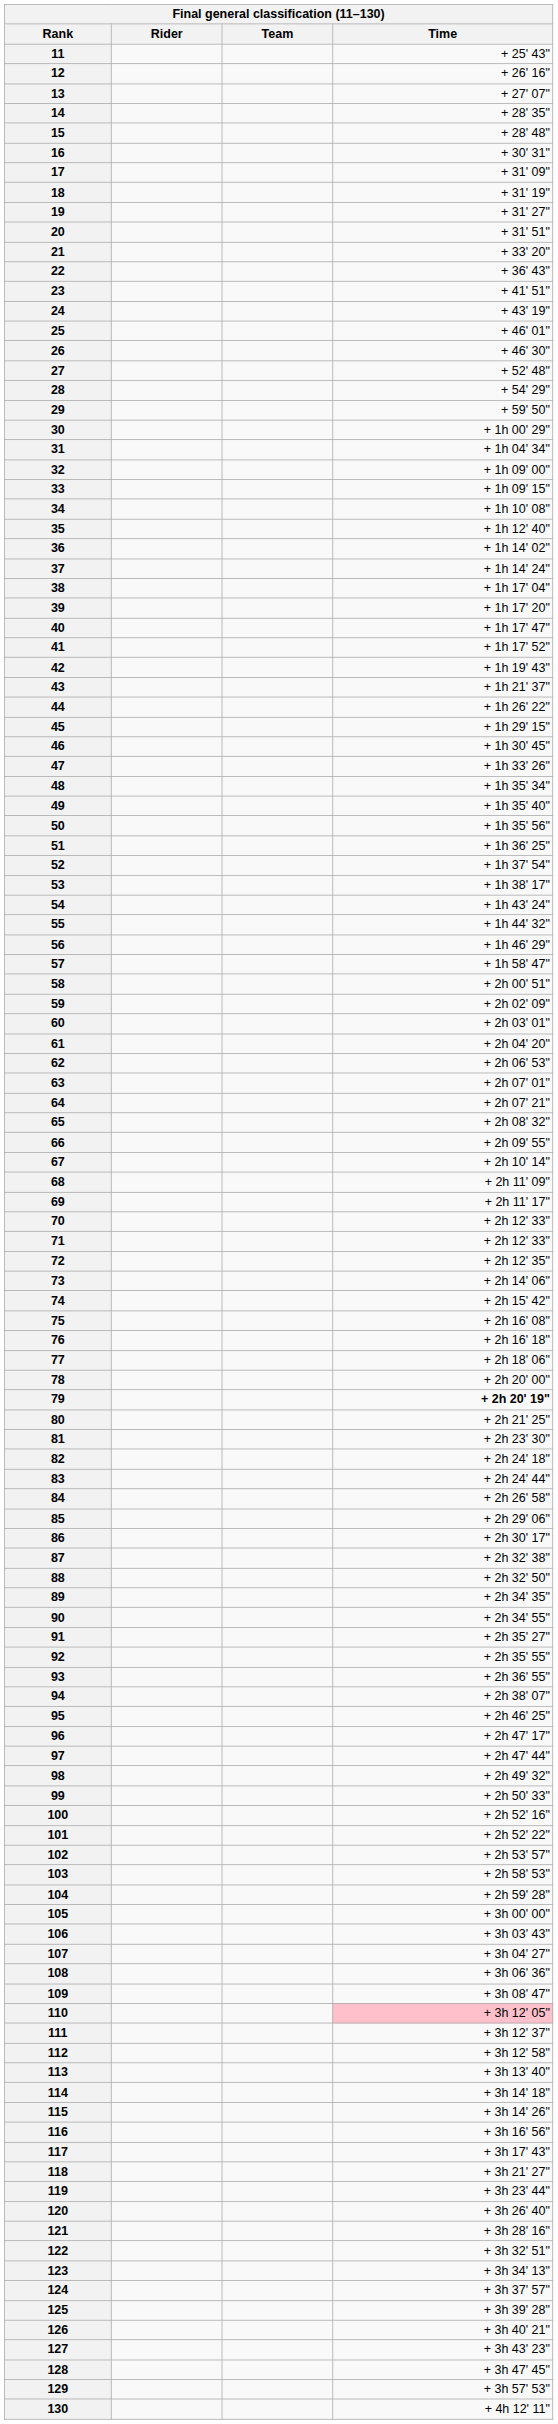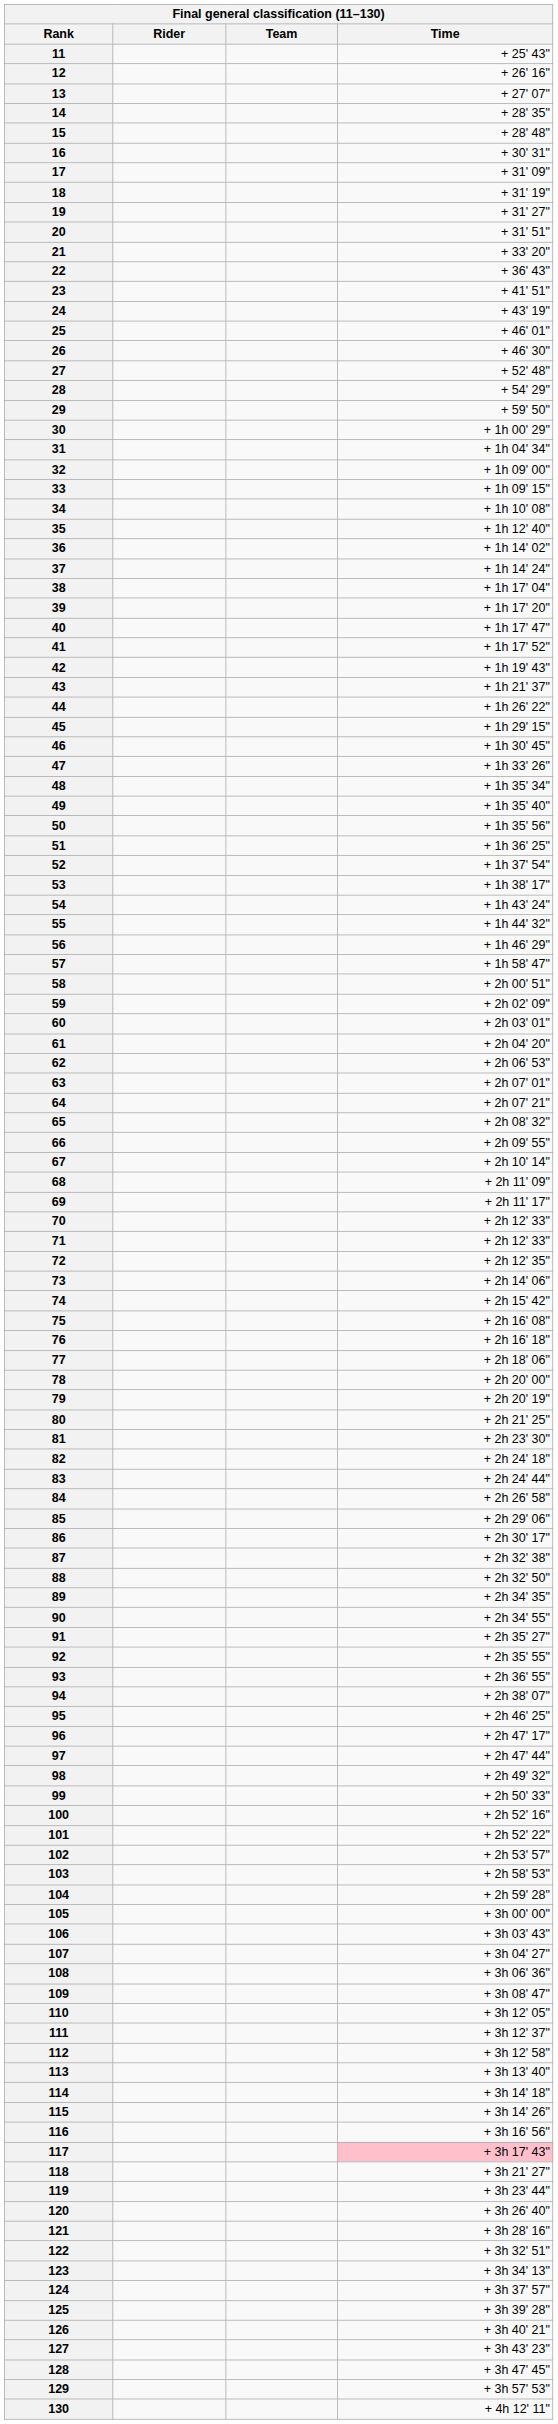(515, 1399) bold -> (517, 1399) normal
(517, 2013) pink background -> (517, 2013) no background
(517, 2151) no background -> (517, 2151) pink background
